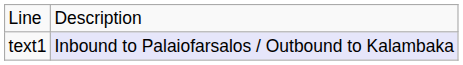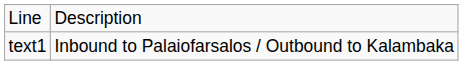(254, 45) lavender background -> (254, 45) no background
